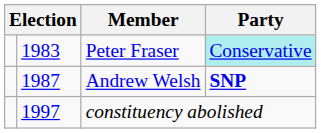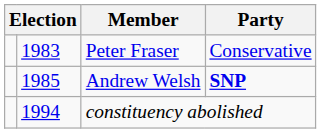(261, 50) paleturquoise background -> (261, 50) no background
(41, 81) 1987 -> (41, 81) 1985
(41, 111) 1997 -> (41, 111) 1994
